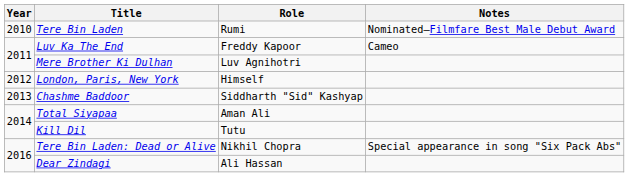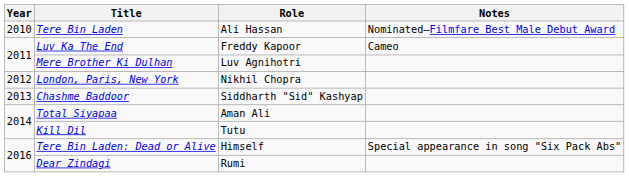(233, 30) Rumi -> (252, 30) Ali Hassan
(242, 80) Himself -> (261, 80) Nikhil Chopra
(261, 147) Nikhil Chopra -> (242, 147) Himself
(252, 163) Ali Hassan -> (233, 163) Rumi
